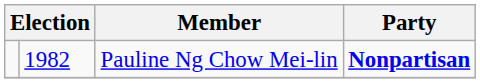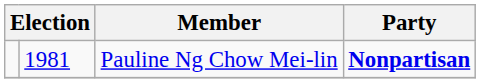(47, 58) 1982 -> (47, 58) 1981
